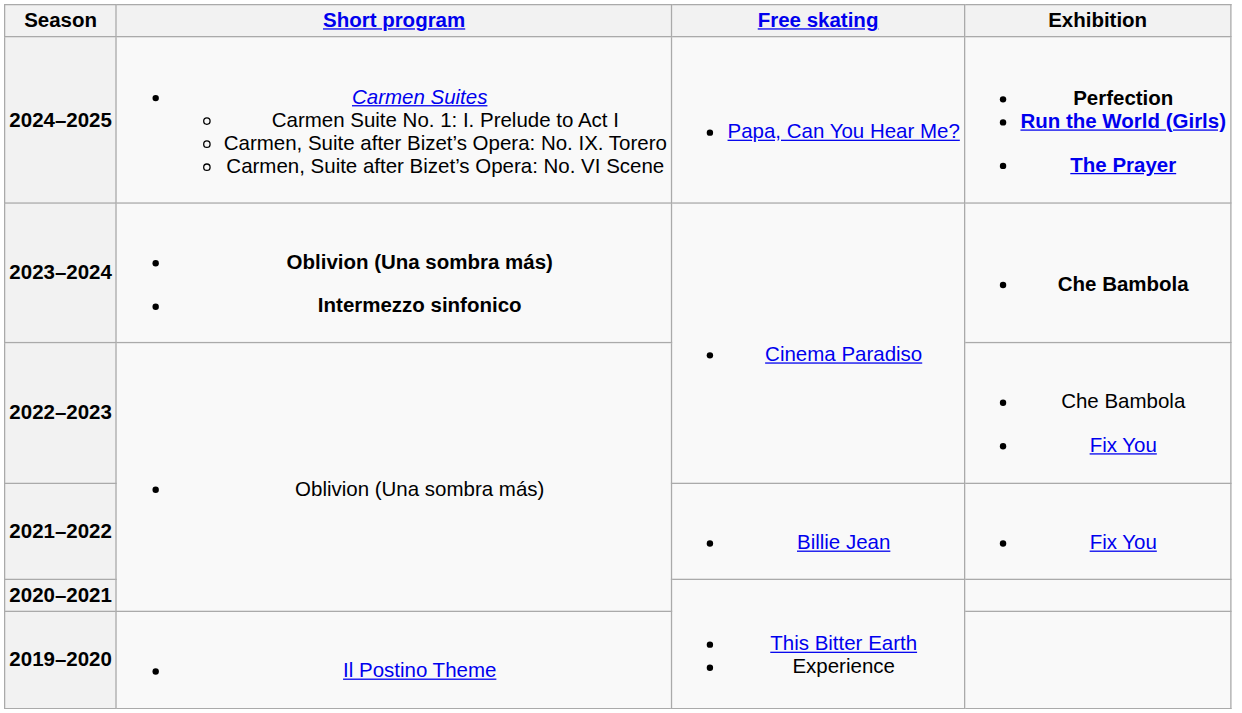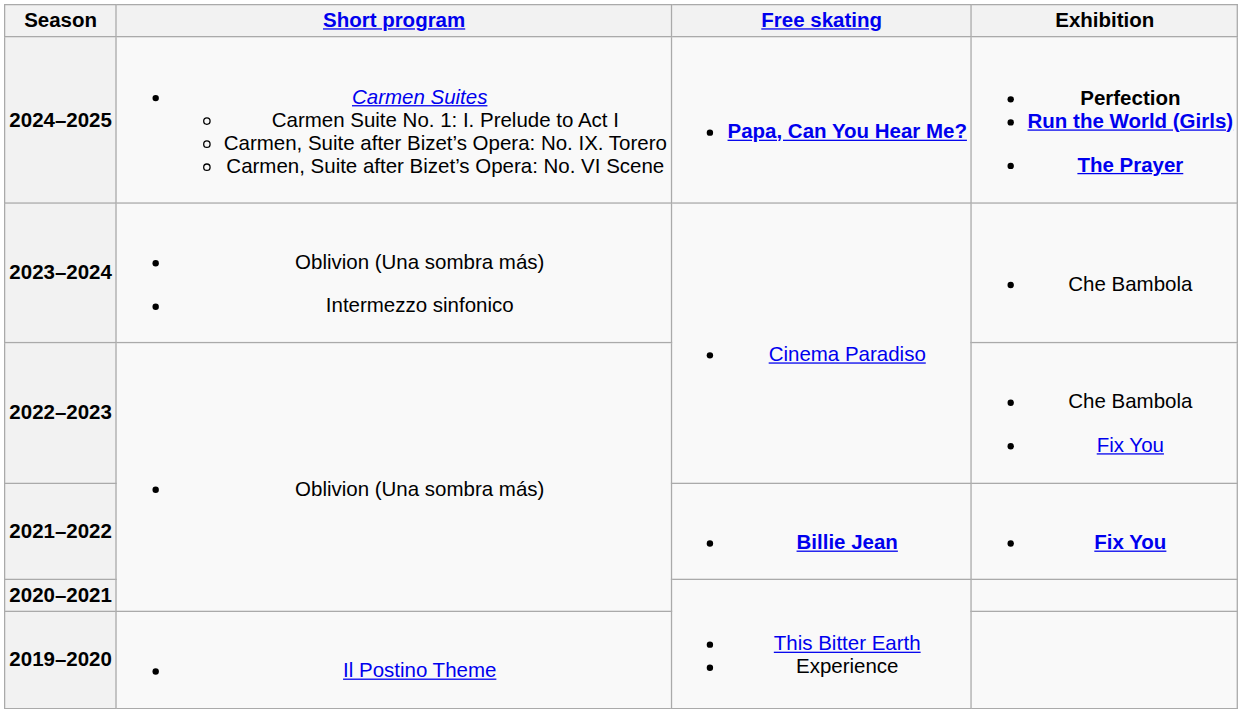(818, 131) normal -> (822, 131) bold
(394, 284) bold -> (394, 284) normal
(1098, 284) bold -> (1105, 284) normal
(818, 542) normal -> (822, 542) bold
(1098, 542) normal -> (1105, 542) bold
